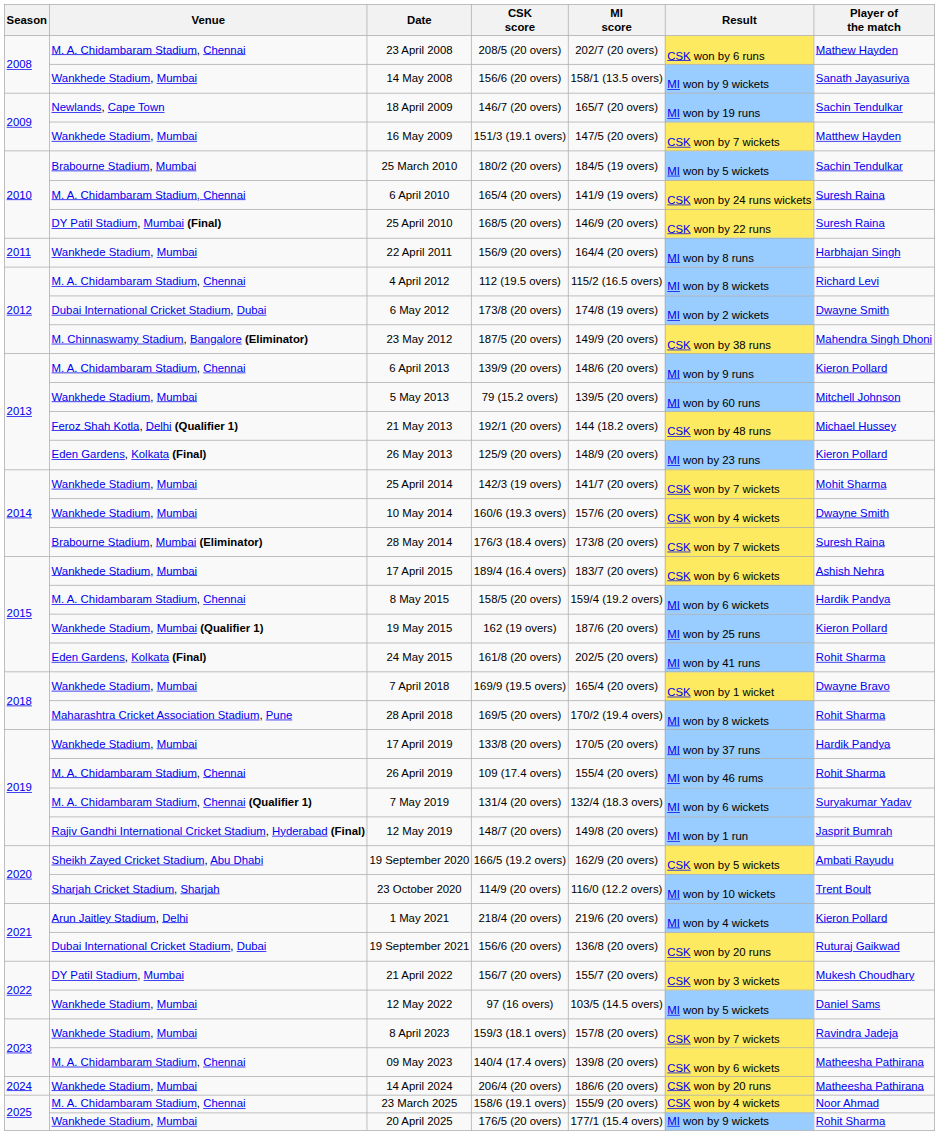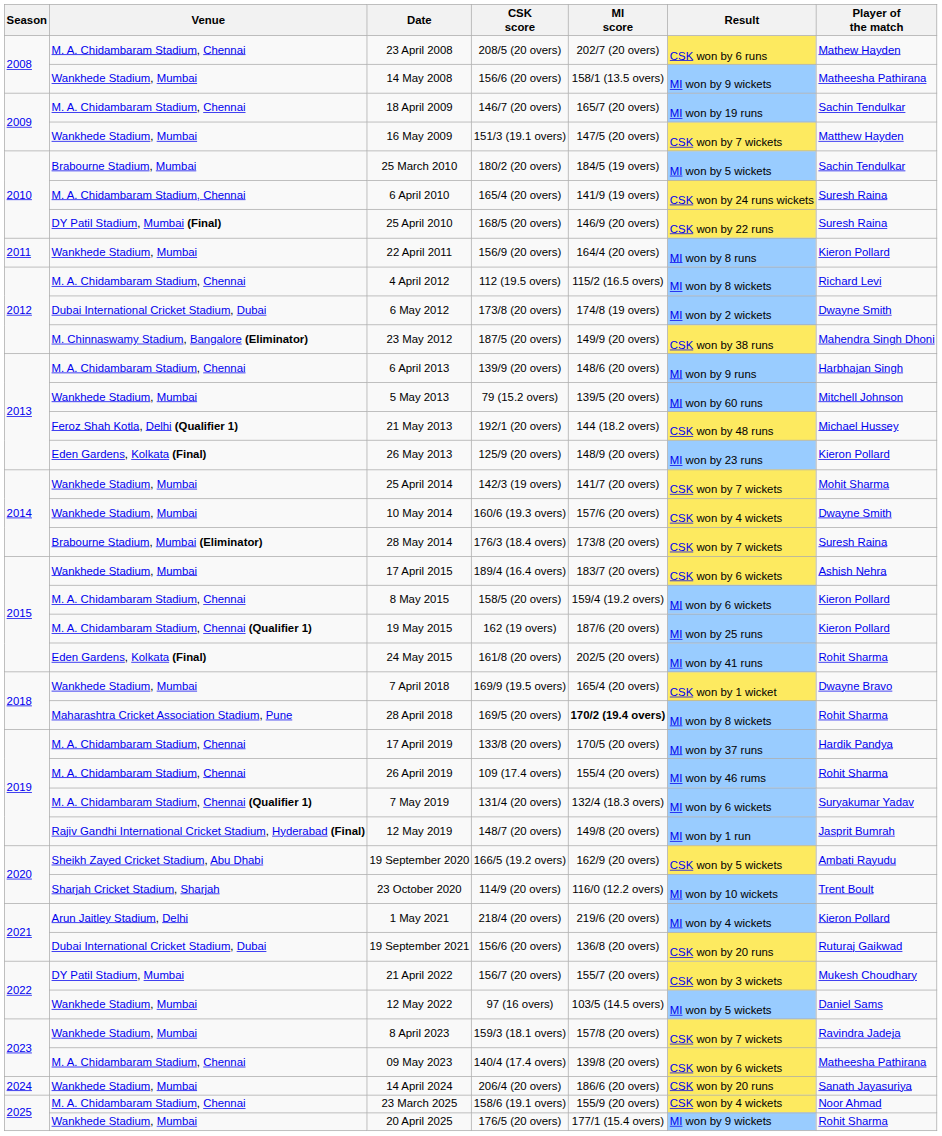(863, 78) Sanath Jayasuriya -> (872, 78) Matheesha Pathirana
(108, 107) Newlands, Cape Town -> (149, 107) M. A. Chidambaram Stadium, Chennai
(858, 252) Harbhajan Singh -> (854, 252) Kieron Pollard
(852, 368) Kieron Pollard -> (861, 368) Harbhajan Singh
(853, 599) Hardik Pandya -> (854, 599) Kieron Pollard
(158, 628) Wankhede Stadium, Mumbai (Qualifier 1) -> (182, 628) M. A. Chidambaram Stadium, Chennai (Qualifier 1)
(617, 715) normal -> (618, 715) bold
(124, 744) Wankhede Stadium, Mumbai -> (149, 744) M. A. Chidambaram Stadium, Chennai
(870, 1085) Matheesha Pathirana -> (865, 1085) Sanath Jayasuriya
